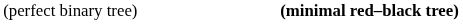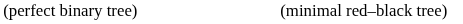(370, 10) bold -> (364, 10) normal
